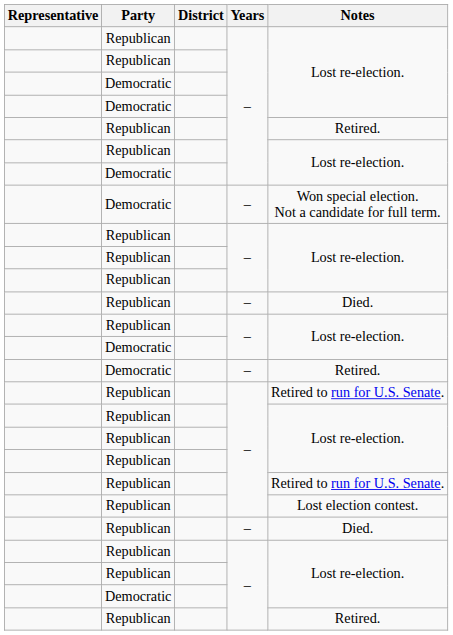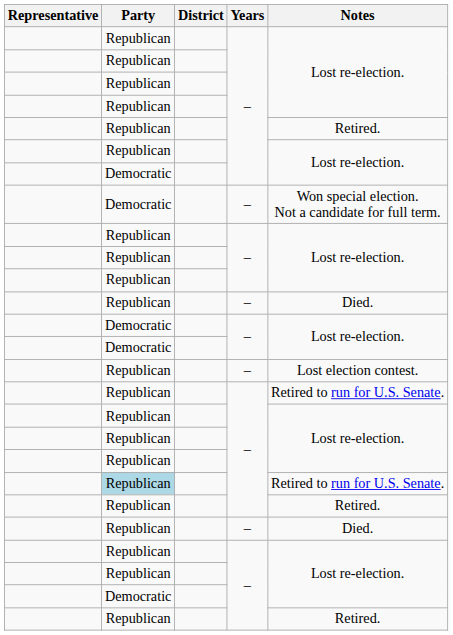(138, 83) Democratic -> (138, 83) Republican
(138, 106) Democratic -> (138, 106) Republican
(138, 325) Republican -> (138, 325) Democratic
(138, 370) Democratic -> (138, 370) Republican
(358, 370) Retired. -> (358, 370) Lost election contest.
(138, 483) no background -> (138, 483) lightblue background
(358, 506) Lost election contest. -> (358, 506) Retired.
